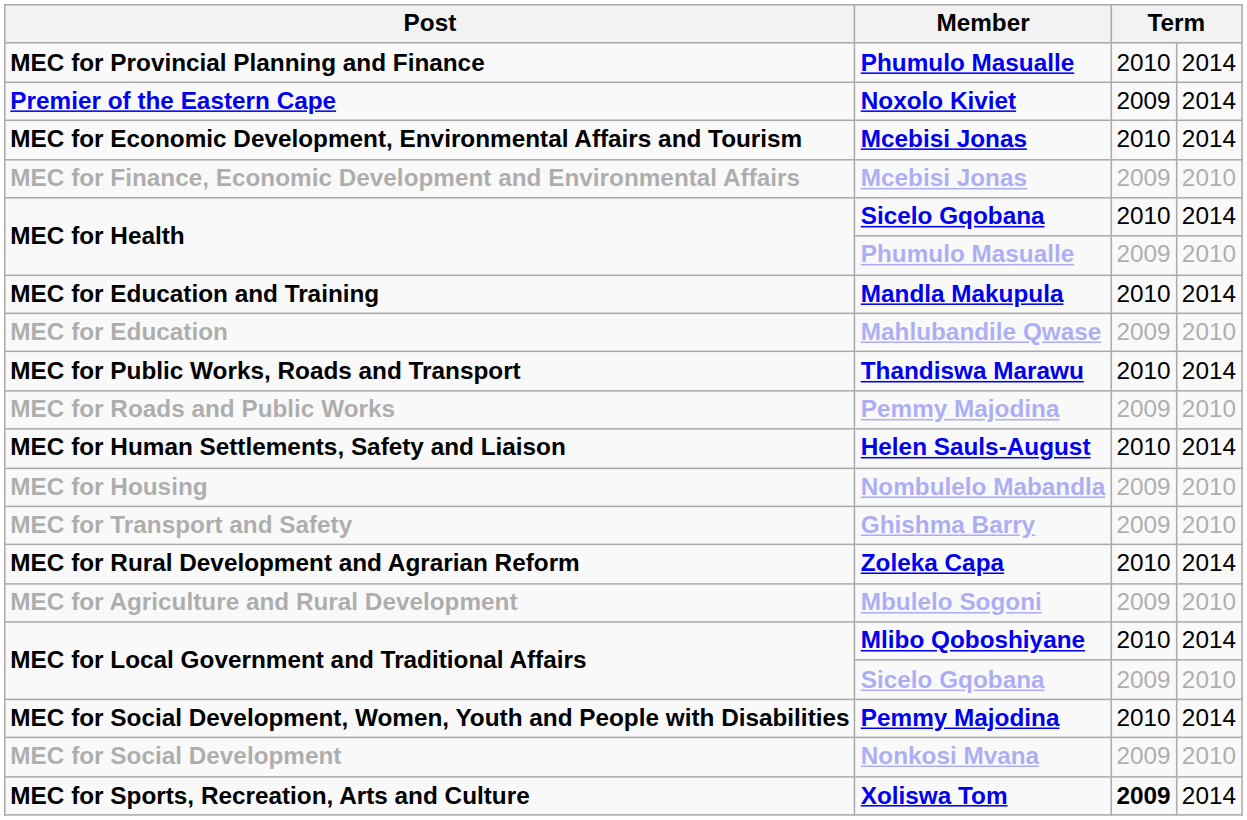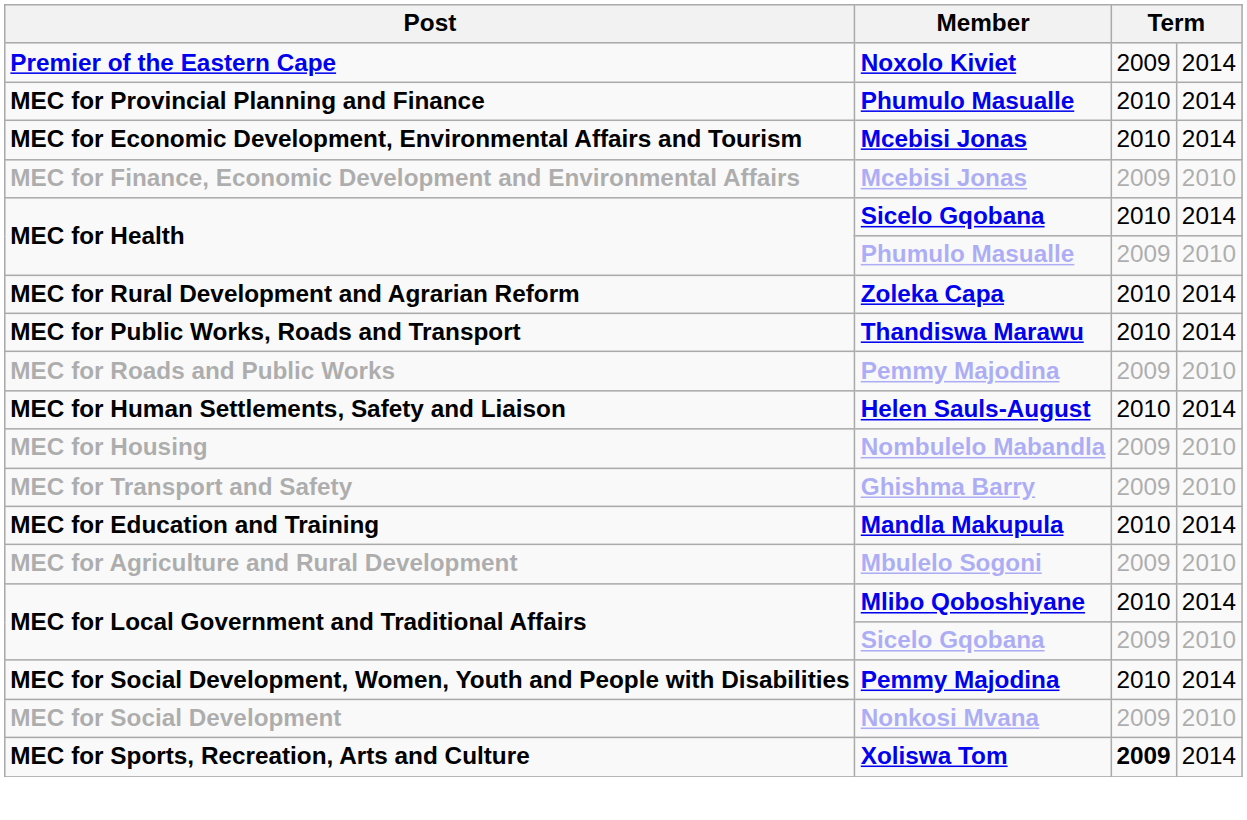rows swapped: (173, 100) <-> (248, 62)
rows swapped: (195, 293) <-> (295, 563)
- row: (119, 332)
